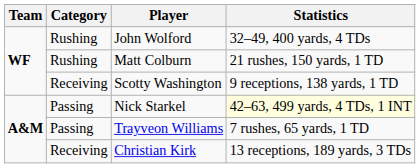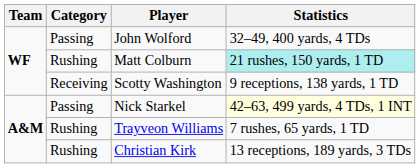(74, 38) Rushing -> (72, 38) Passing
(307, 60) no background -> (307, 60) paleturquoise background
(72, 128) Passing -> (74, 128) Rushing
(79, 151) Receiving -> (74, 151) Rushing
